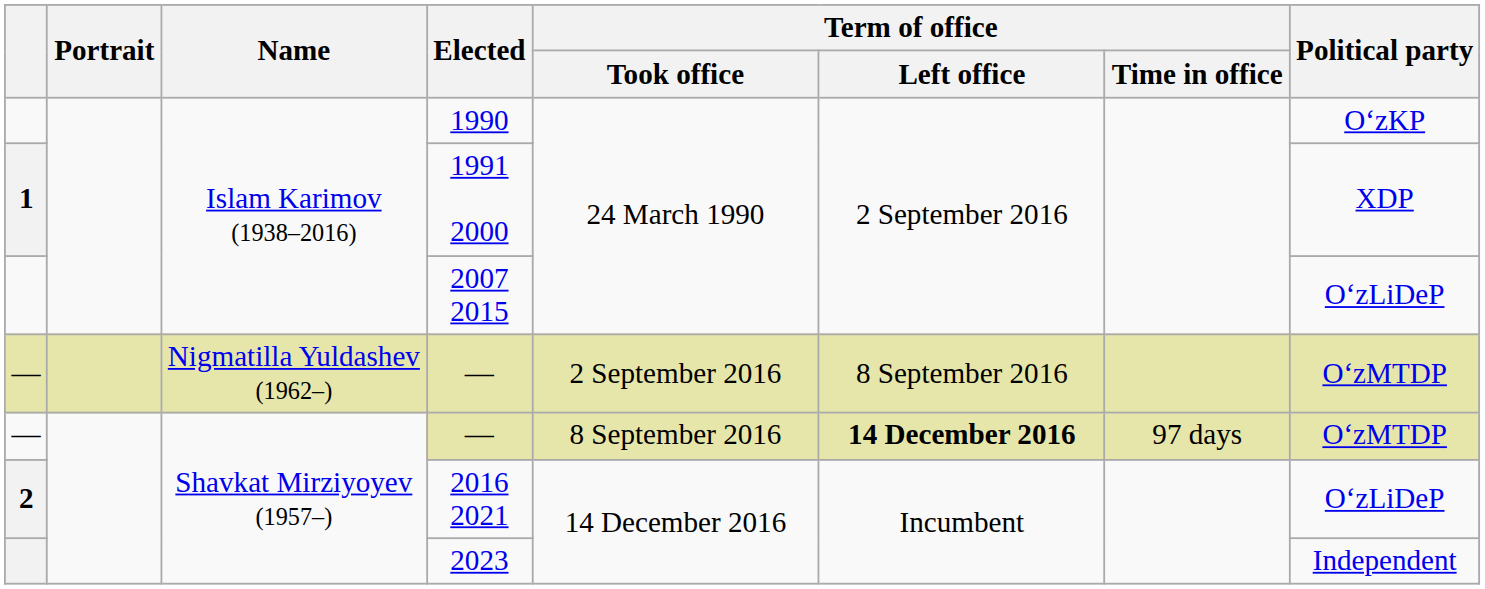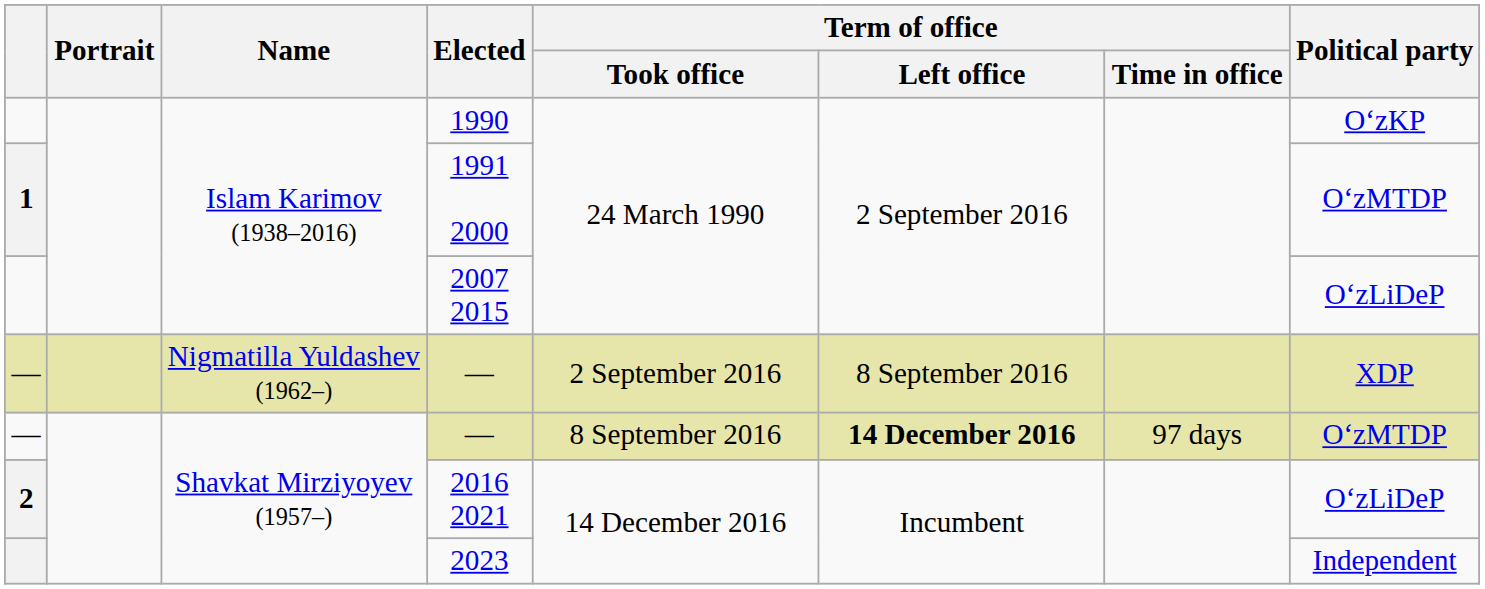(1385, 198) XDP -> (1385, 198) OʻzMTDP
(1385, 373) OʻzMTDP -> (1385, 373) XDP
